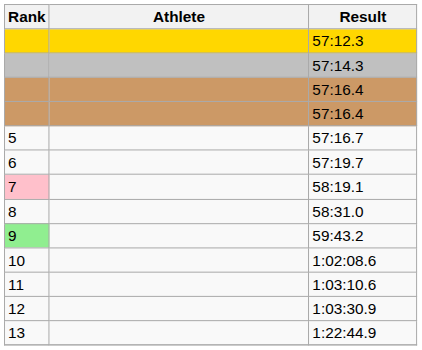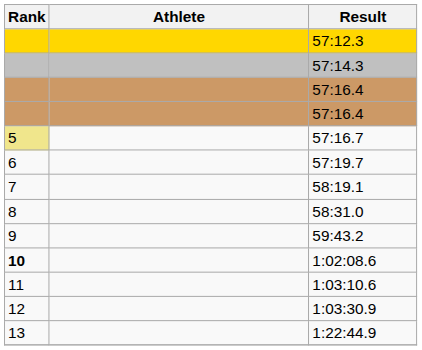(12, 138) no background -> (12, 138) khaki background
(12, 187) pink background -> (12, 187) no background
(12, 236) lightgreen background -> (12, 236) no background
(17, 260) normal -> (17, 260) bold
